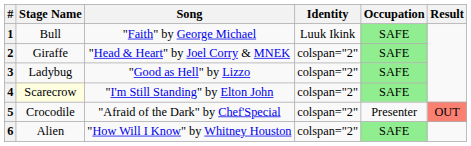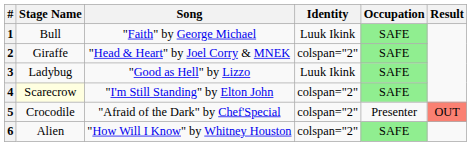(328, 72) colspan="2" -> (328, 72) Luuk Ikink
